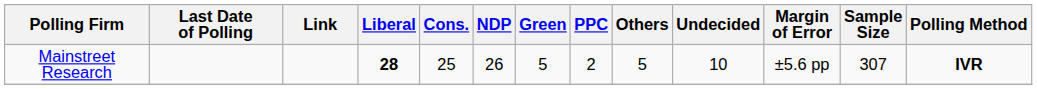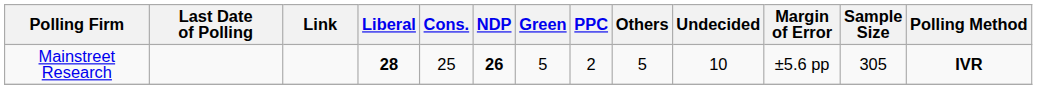(494, 64) normal -> (494, 64) bold
(873, 64) 307 -> (873, 64) 305
